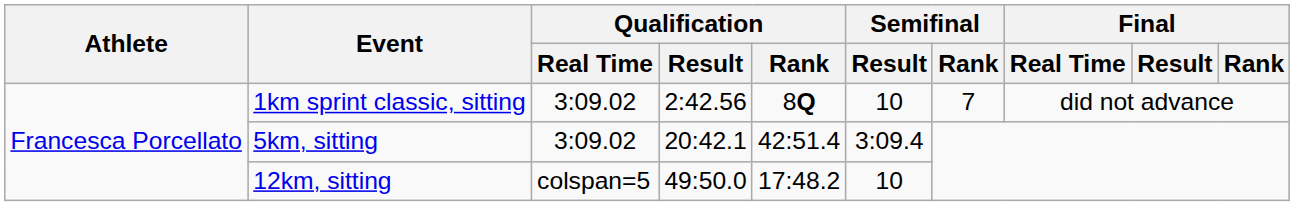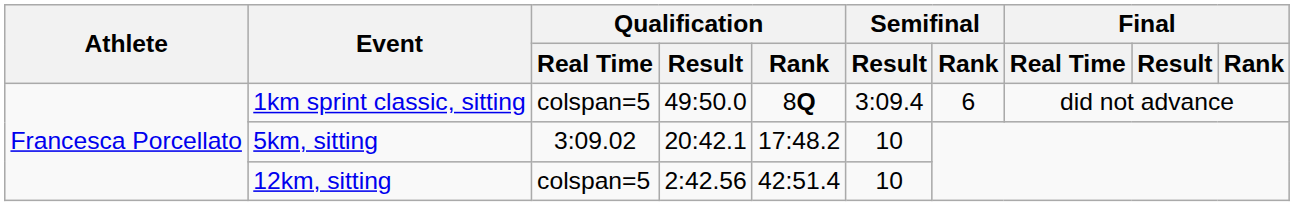(595, 102) 3:09.02 -> (594, 102) colspan=5
(706, 102) 2:42.56 -> (706, 102) 49:50.0
(889, 102) 10 -> (889, 102) 3:09.4
(968, 102) 7 -> (968, 102) 6
(799, 141) 42:51.4 -> (799, 141) 17:48.2
(889, 141) 3:09.4 -> (889, 141) 10
(706, 180) 49:50.0 -> (706, 180) 2:42.56
(799, 180) 17:48.2 -> (799, 180) 42:51.4
